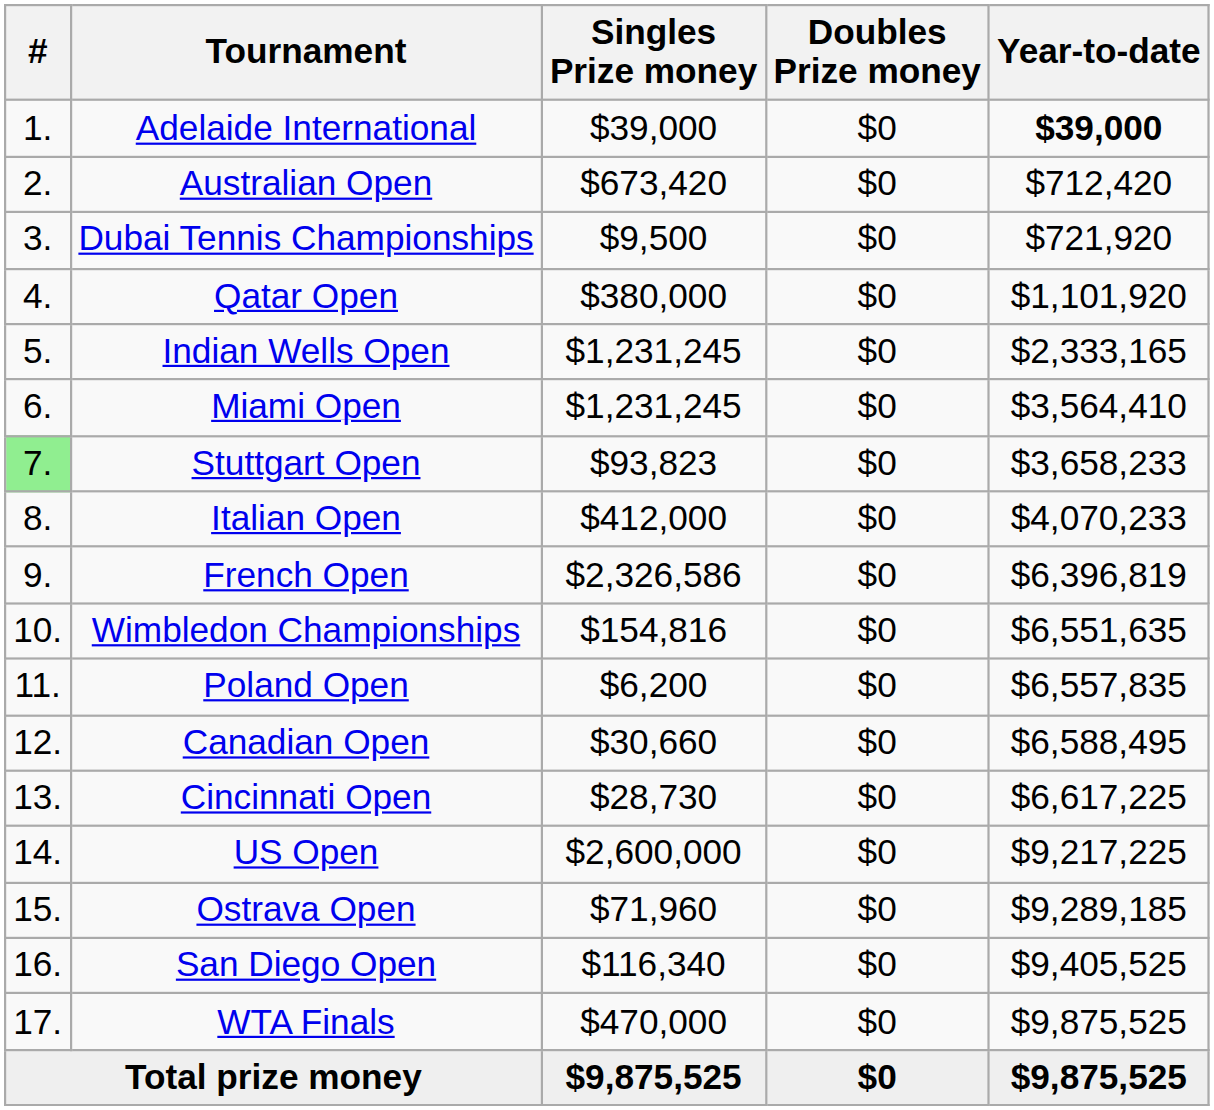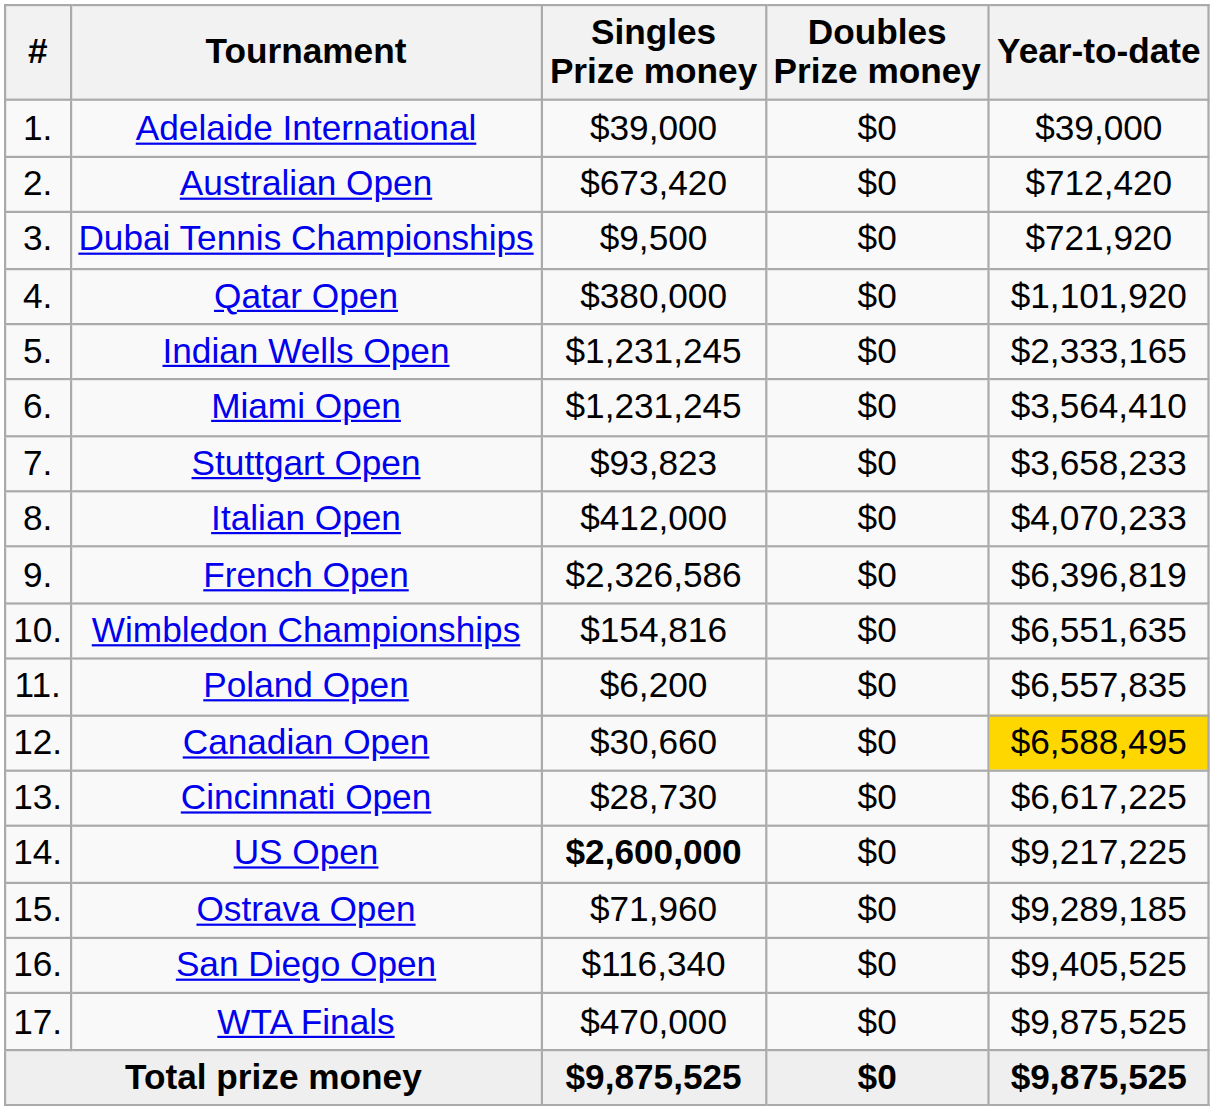(1099, 127) bold -> (1099, 127) normal
(38, 462) lightgreen background -> (38, 462) no background
(1099, 741) no background -> (1099, 741) gold background
(654, 853) normal -> (654, 853) bold
